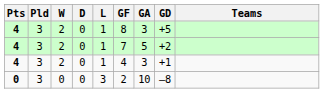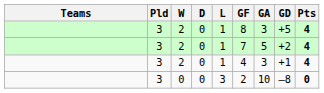columns swapped: (247, 13) <-> (16, 13)
